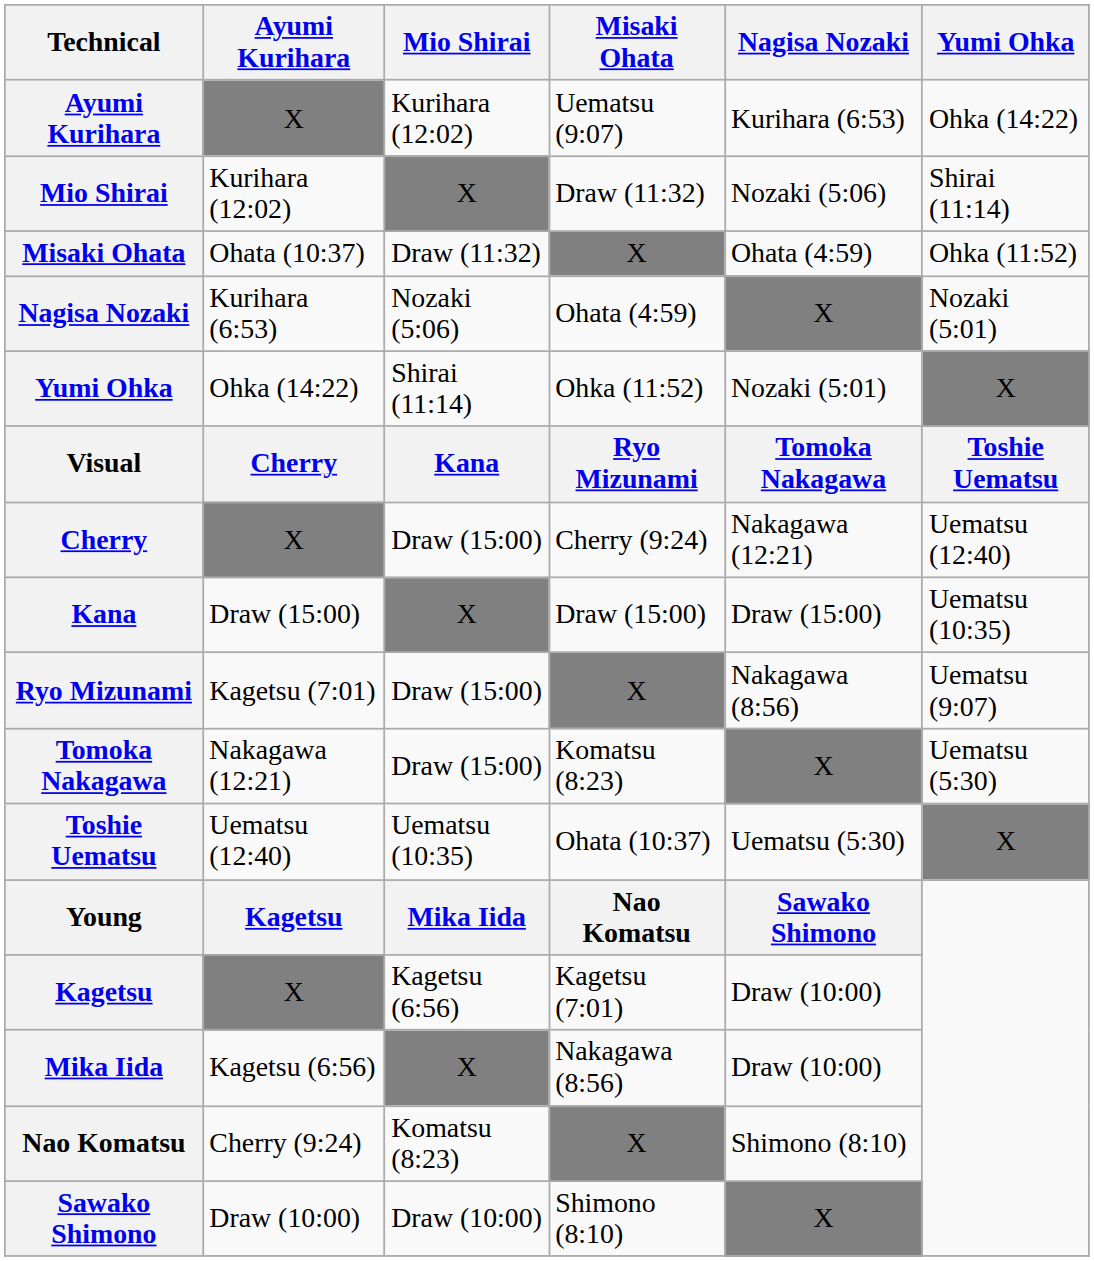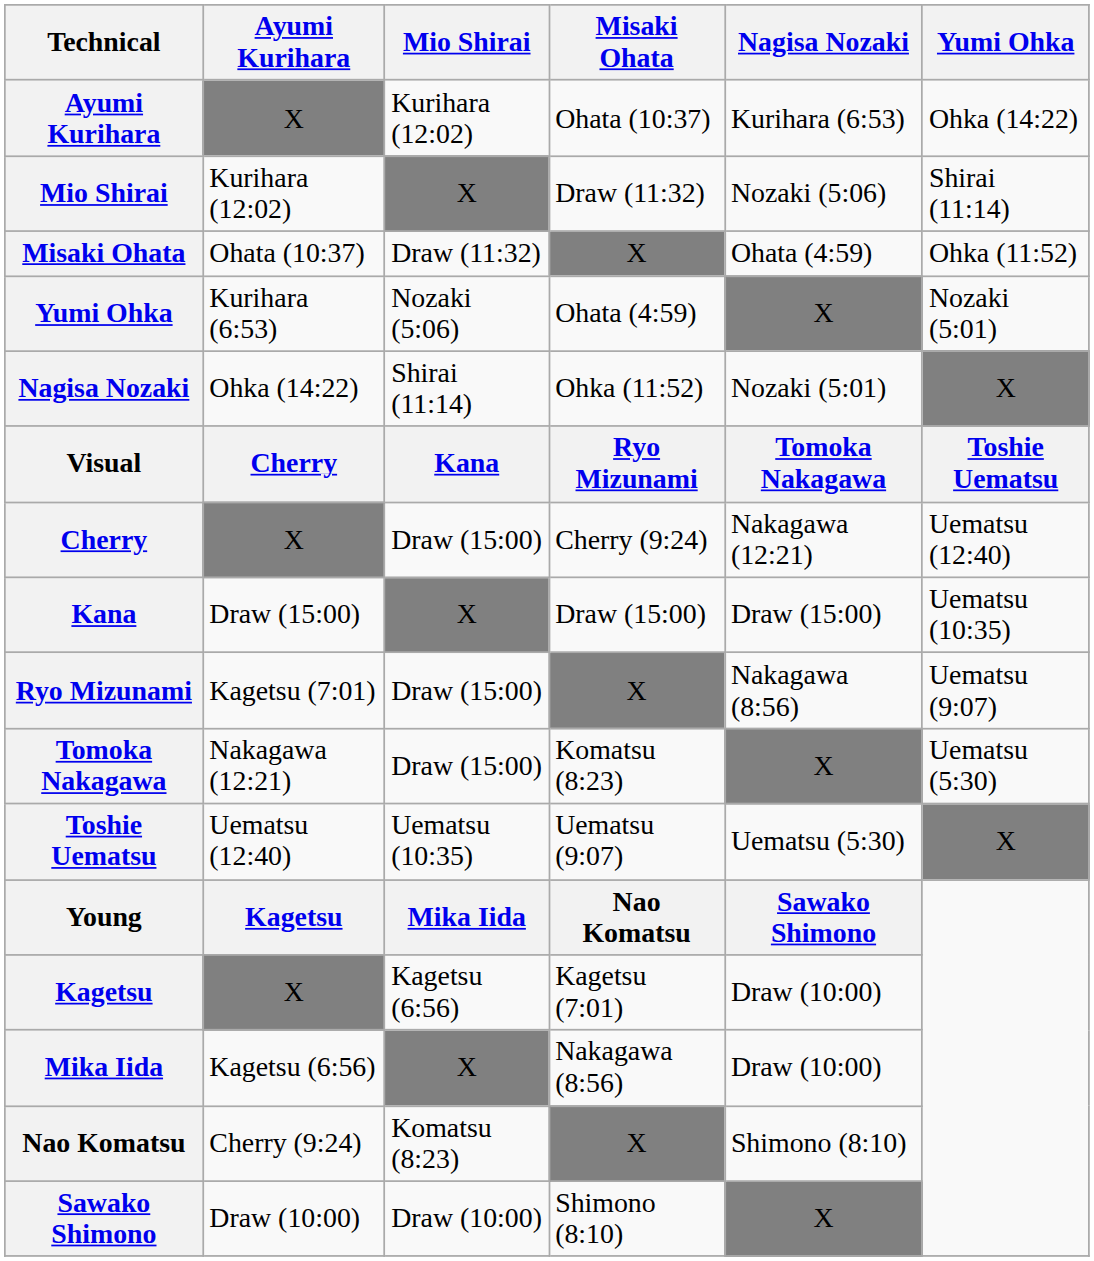(605, 117) Uematsu (9:07) -> (633, 117) Ohata (10:37)
(104, 312) Nagisa Nozaki -> (104, 312) Yumi Ohka
(104, 388) Yumi Ohka -> (104, 388) Nagisa Nozaki
(633, 841) Ohata (10:37) -> (605, 841) Uematsu (9:07)
